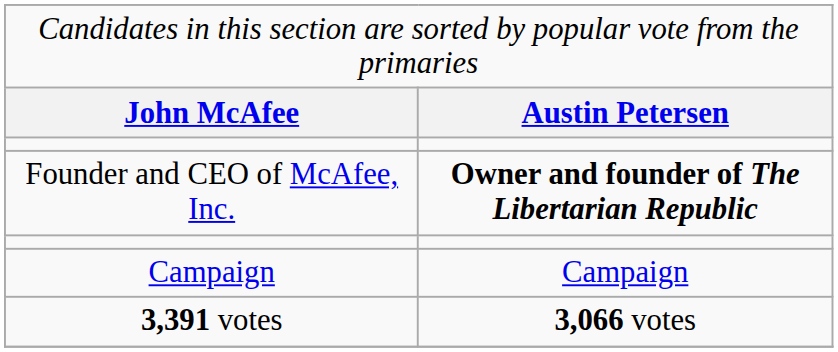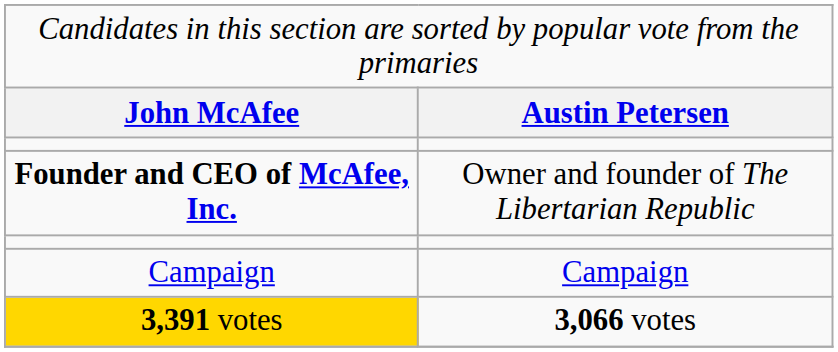(212, 192) normal -> (212, 192) bold
(625, 192) bold -> (625, 192) normal
(212, 321) no background -> (212, 321) gold background
